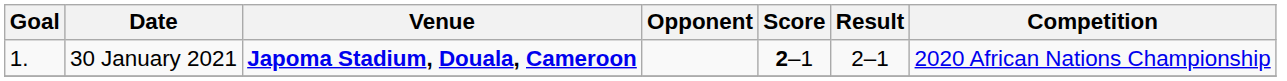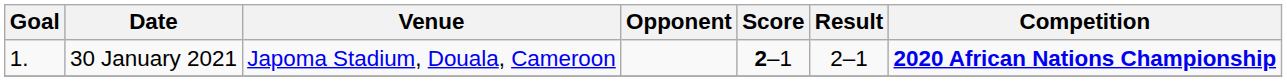(442, 57) bold -> (431, 57) normal
(1093, 57) normal -> (1085, 57) bold
